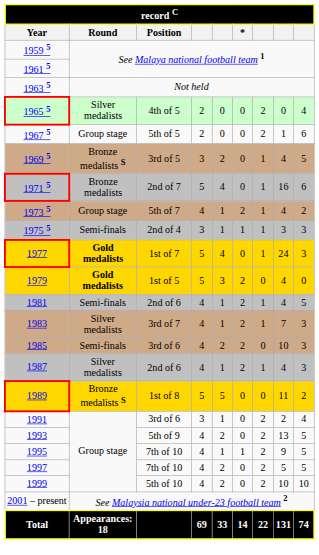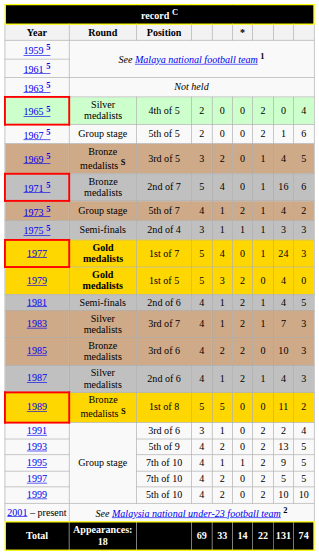(103, 345) Semi-finals -> (103, 351) Bronze medalists
